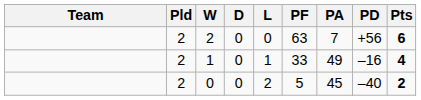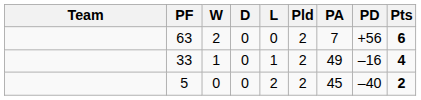columns swapped: (181, 15) <-> (300, 15)
